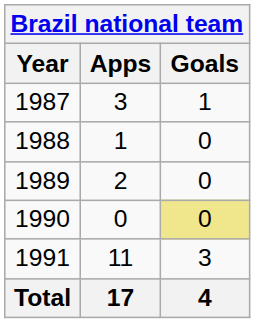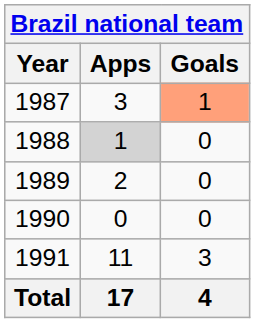(205, 102) no background -> (205, 102) lightsalmon background
(120, 141) no background -> (120, 141) lightgrey background
(205, 219) khaki background -> (205, 219) no background
